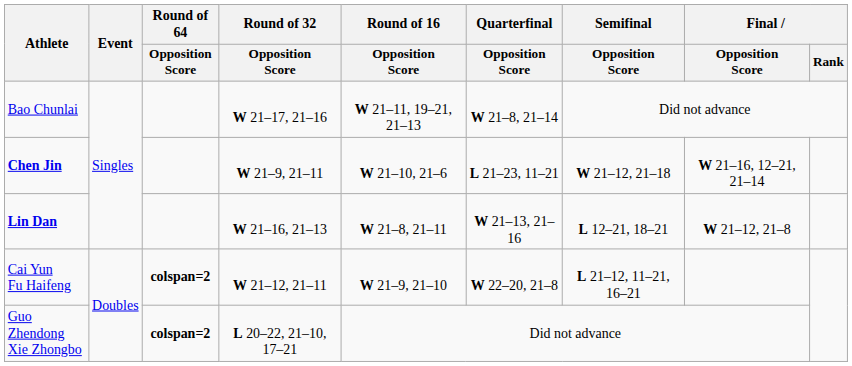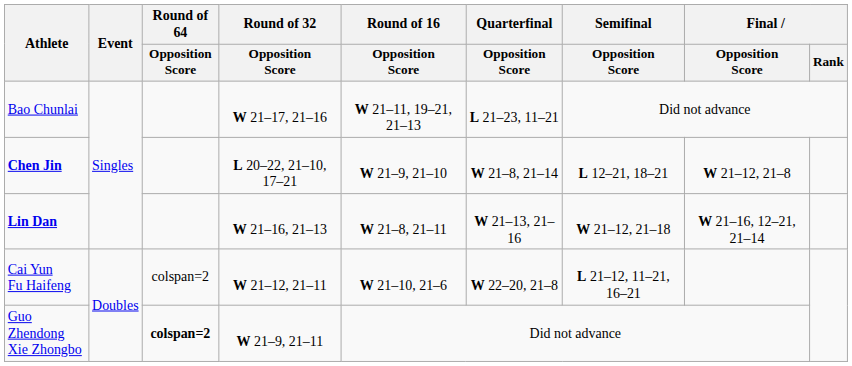(514, 117) W 21–8, 21–14 -> (514, 117) L 21–23, 11–21
(280, 174) W 21–9, 21–11 -> (280, 174) L 20–22, 21–10, 17–21
(403, 174) W 21–10, 21–6 -> (403, 174) W 21–9, 21–10
(514, 174) L 21–23, 11–21 -> (514, 174) W 21–8, 21–14
(623, 174) W 21–12, 21–18 -> (623, 174) L 12–21, 18–21
(747, 174) W 21–16, 12–21, 21–14 -> (747, 174) W 21–12, 21–8
(623, 230) L 12–21, 18–21 -> (623, 230) W 21–12, 21–18
(747, 230) W 21–12, 21–8 -> (747, 230) W 21–16, 12–21, 21–14
(180, 277) bold -> (180, 277) normal
(403, 286) W 21–9, 21–10 -> (403, 286) W 21–10, 21–6
(280, 342) L 20–22, 21–10, 17–21 -> (280, 342) W 21–9, 21–11
